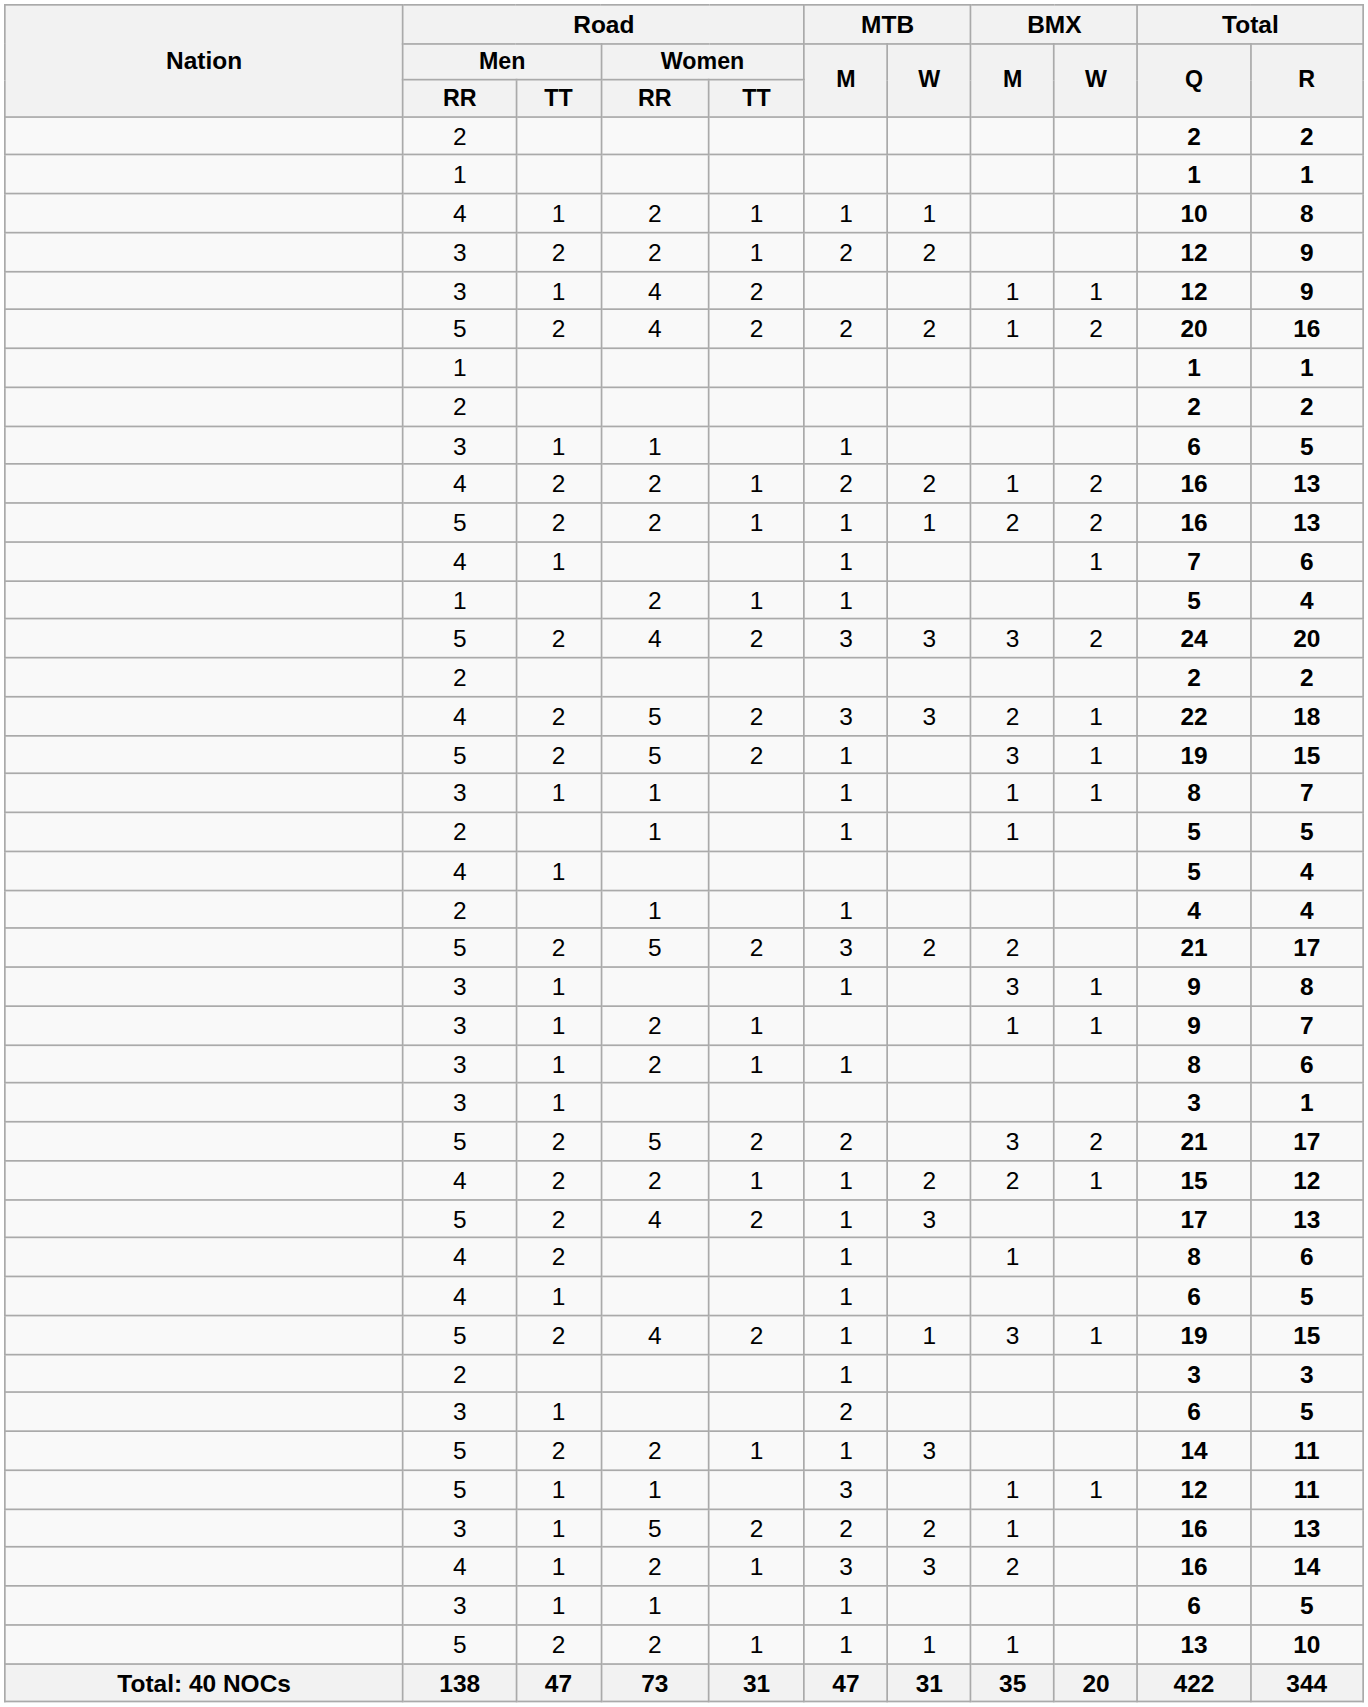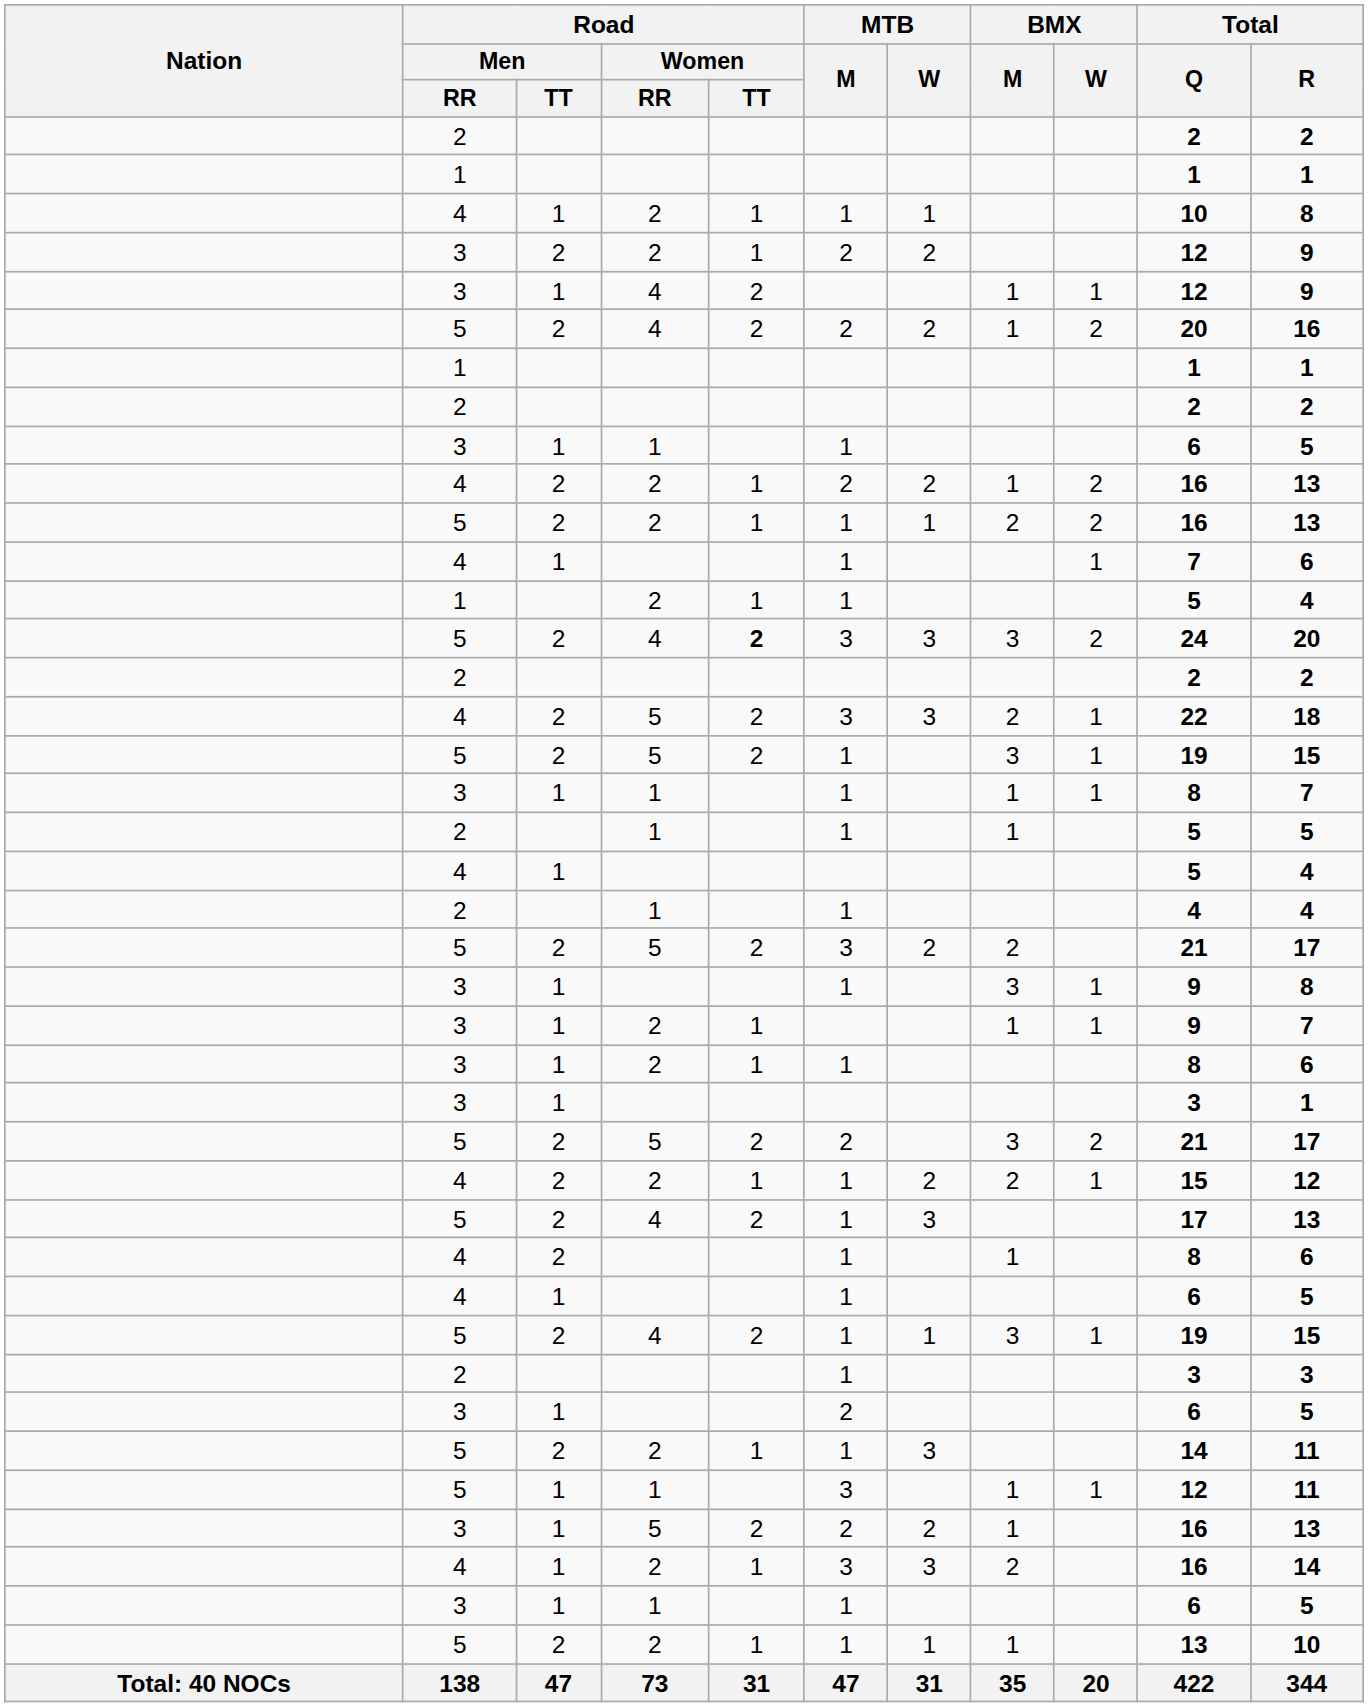(757, 639) normal -> (757, 639) bold
